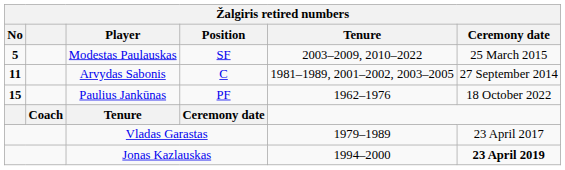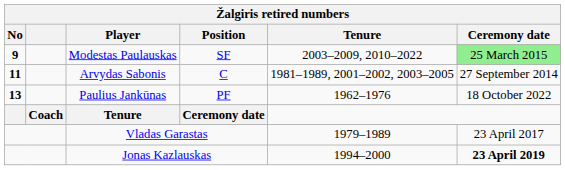(15, 54) 5 -> (15, 54) 9
(509, 54) no background -> (509, 54) lightgreen background
(15, 94) 15 -> (15, 94) 13
